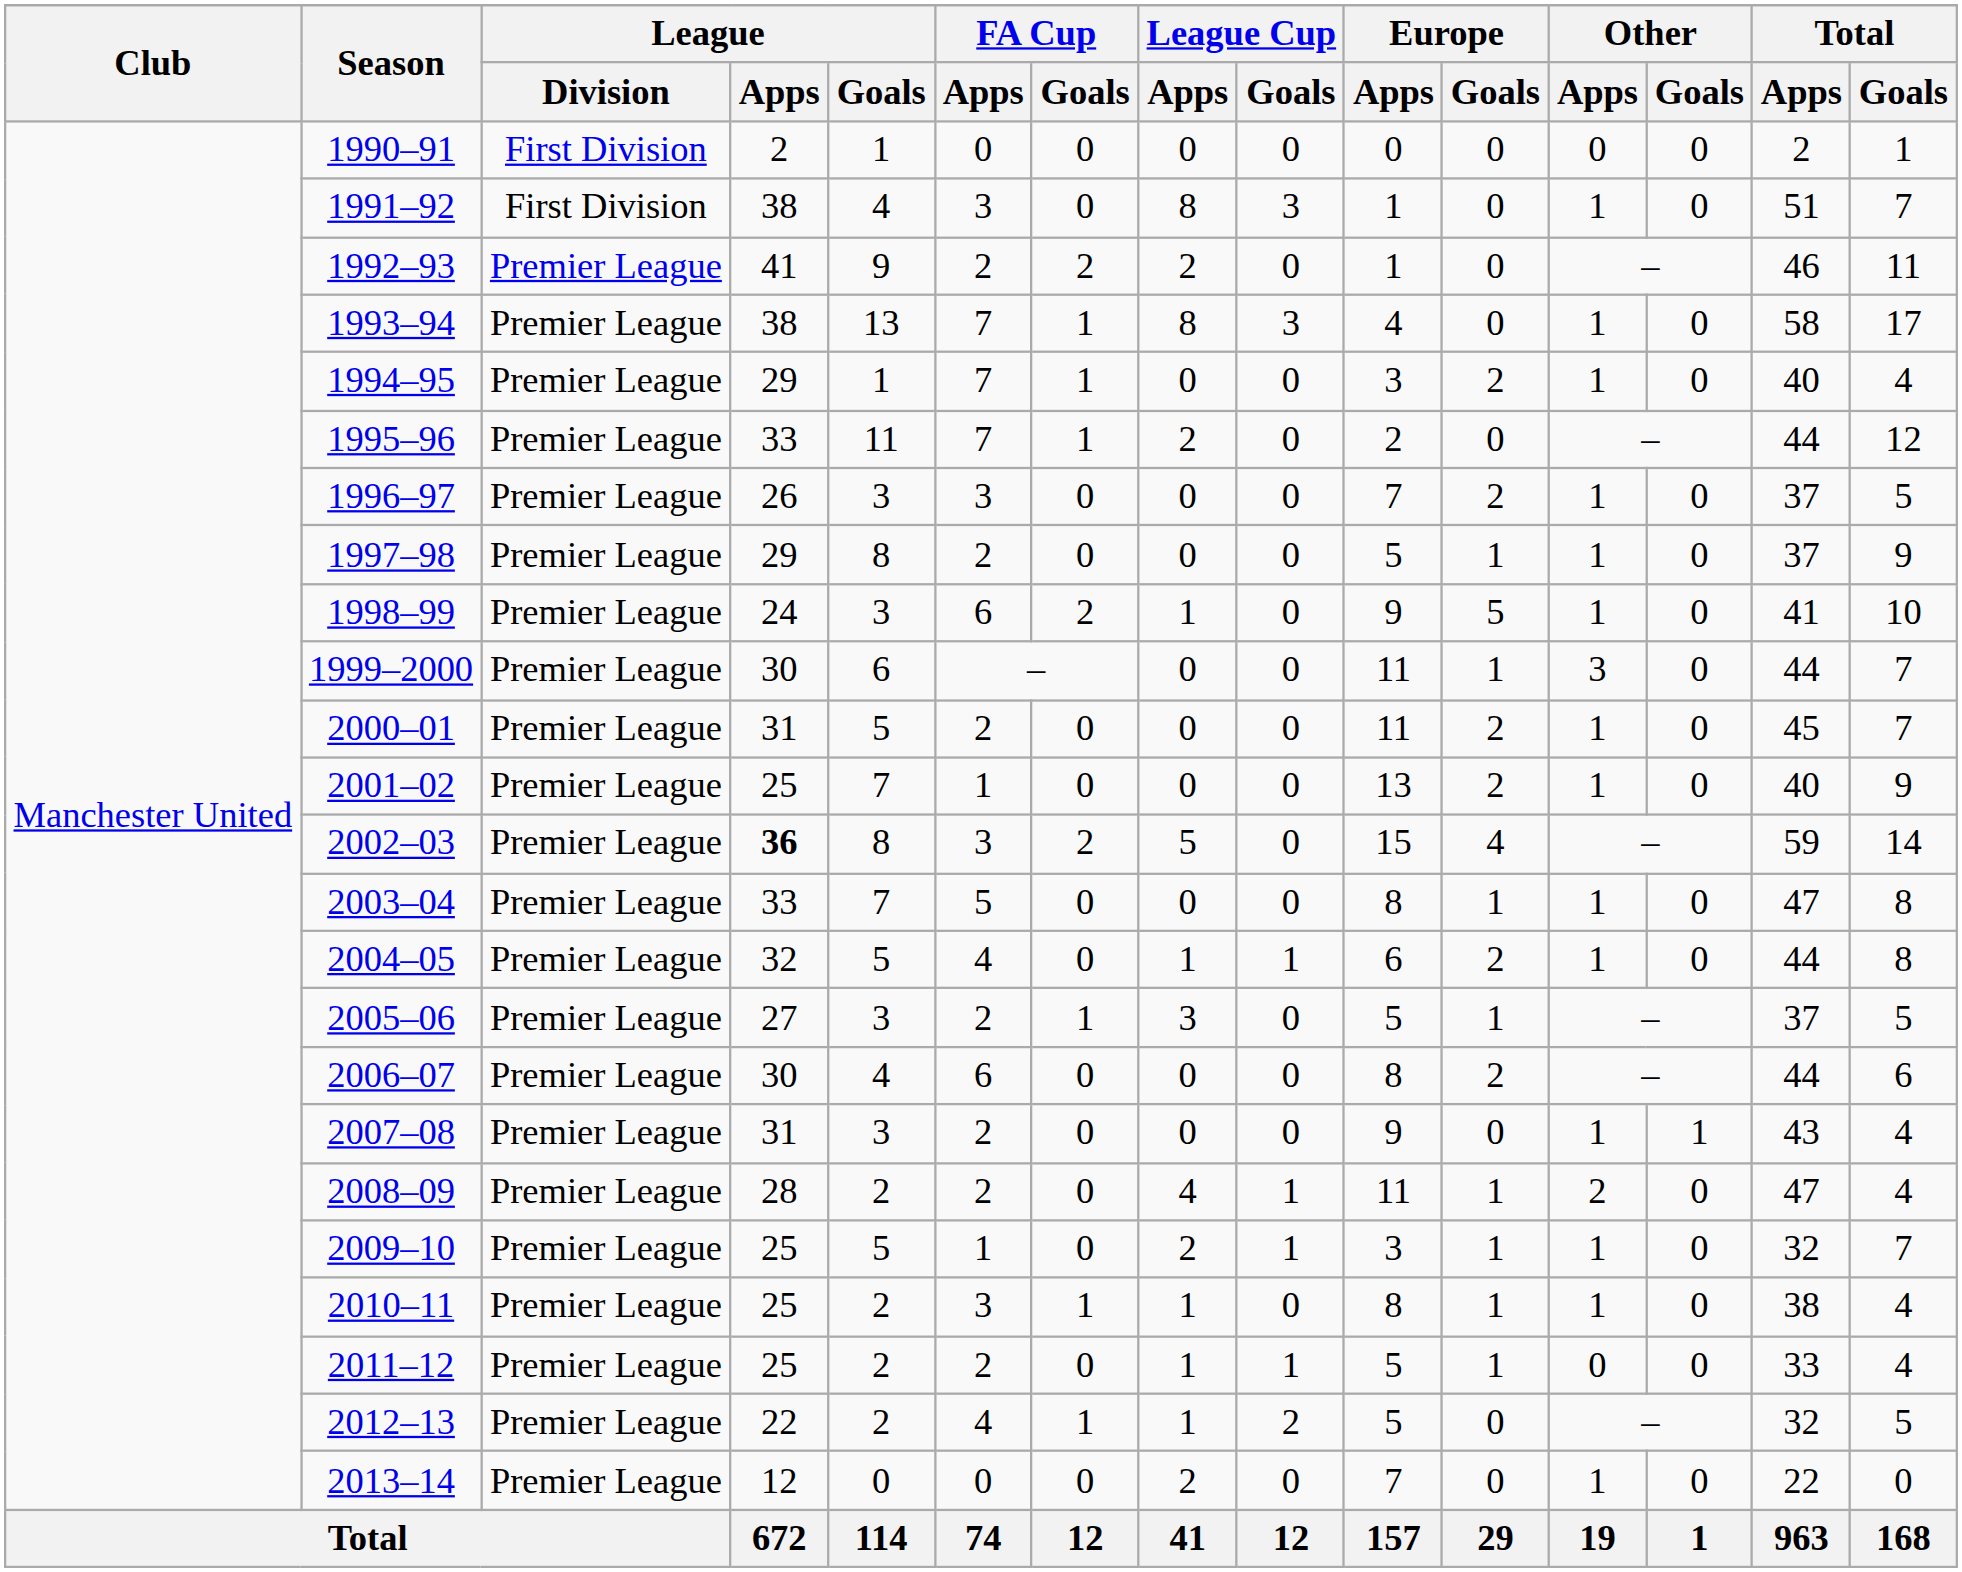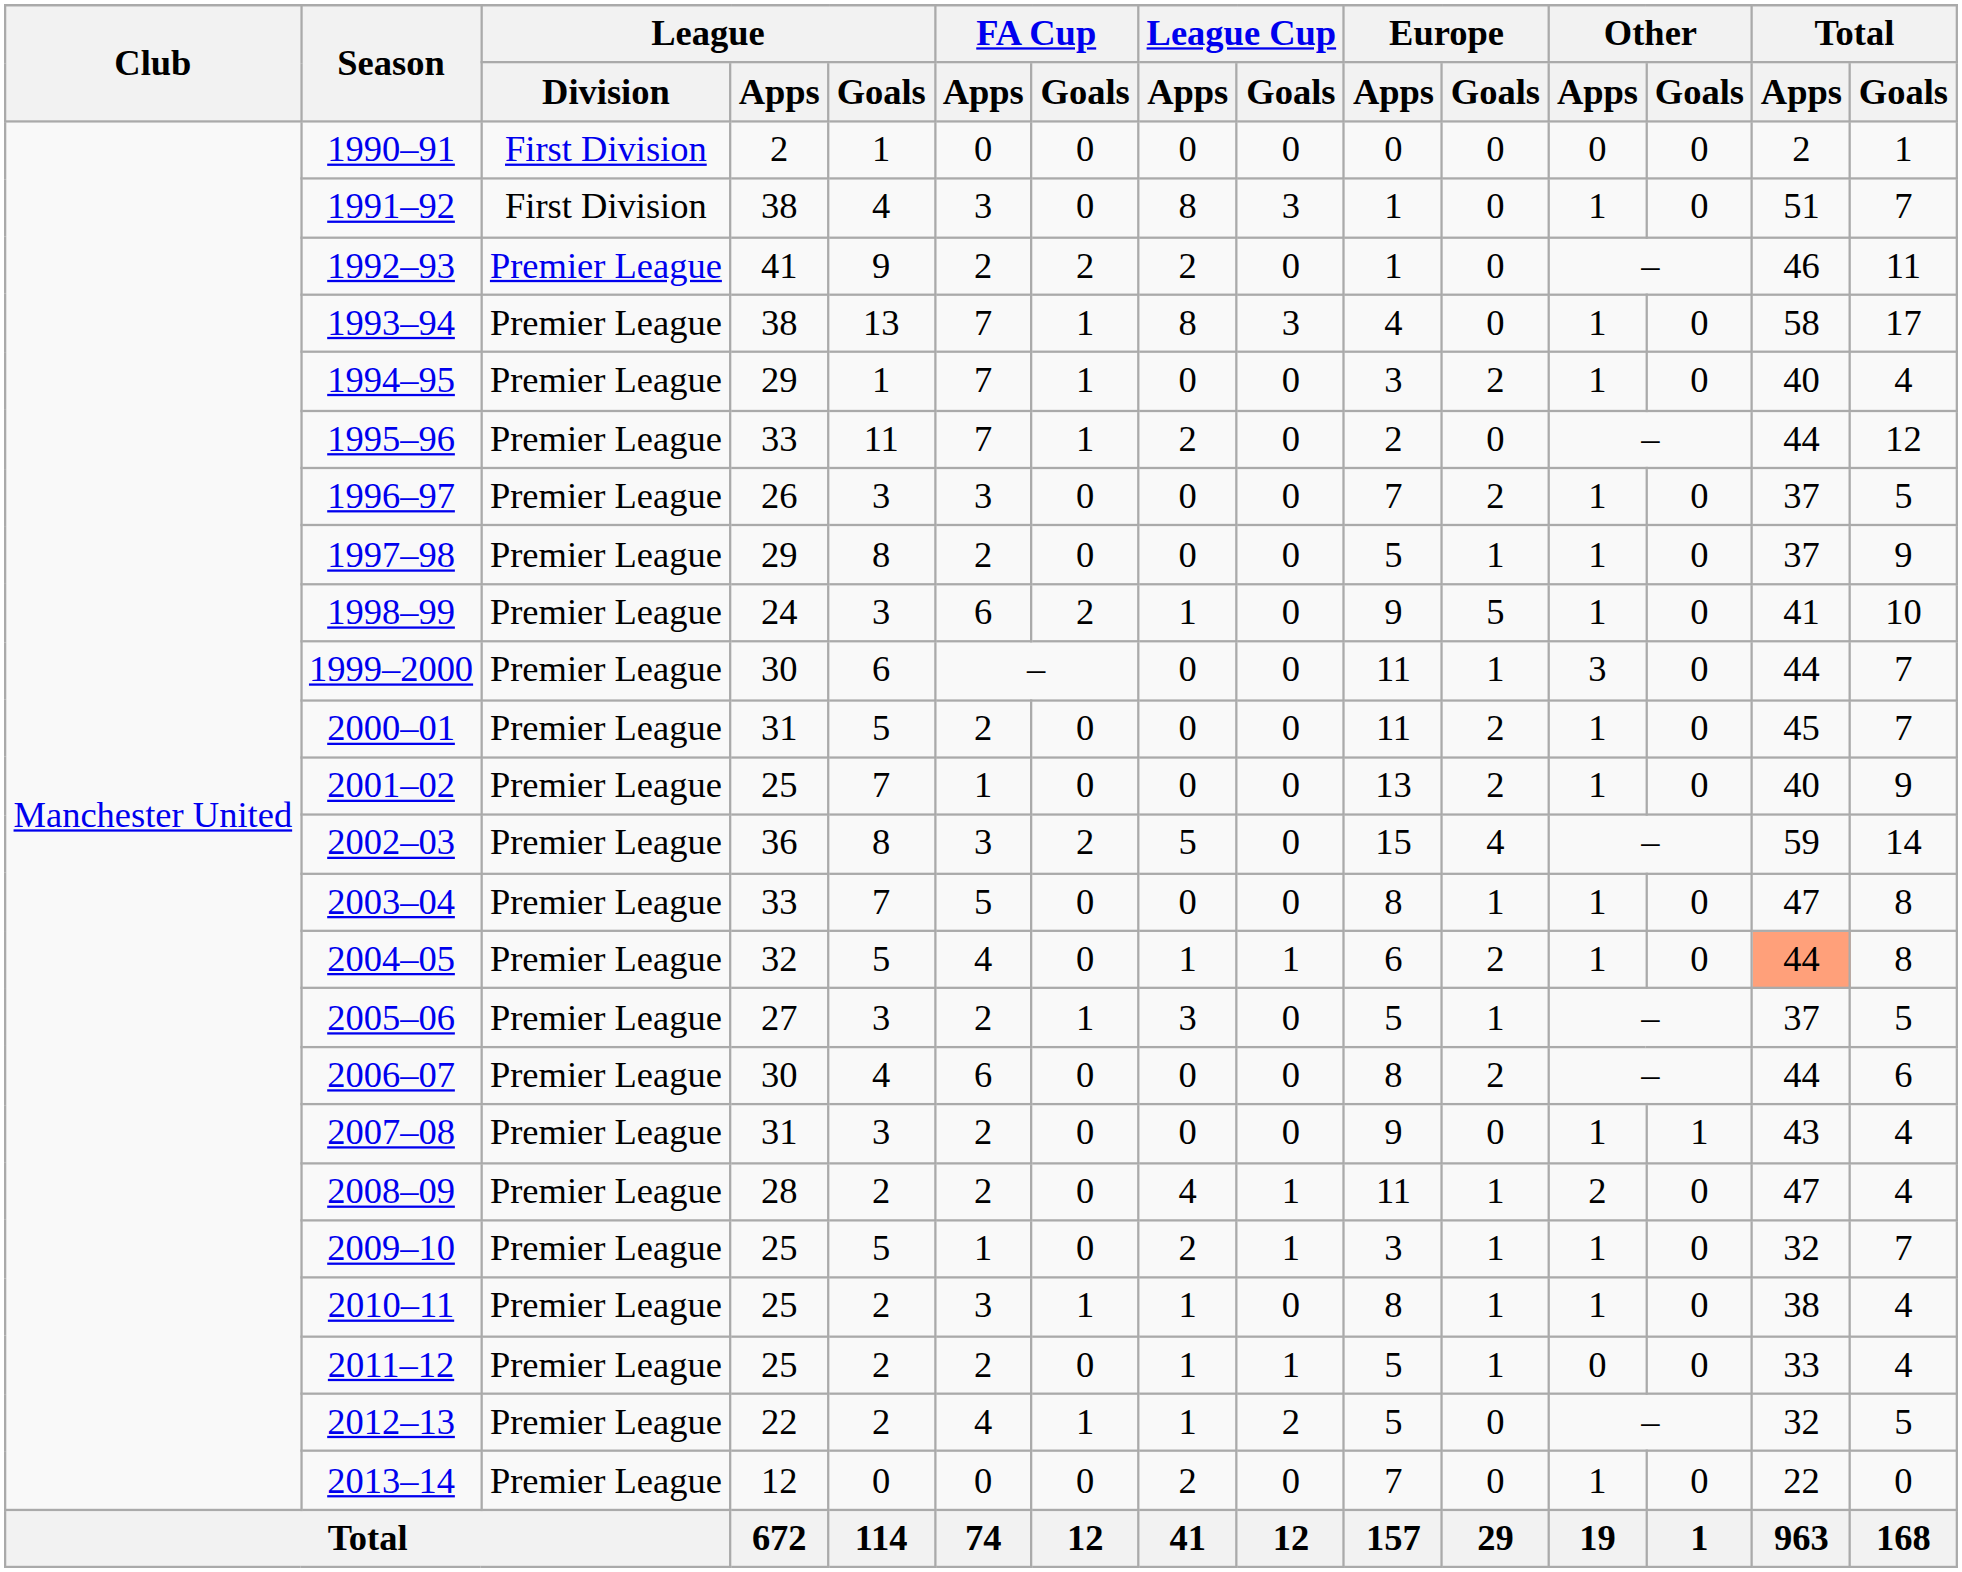(779, 843) bold -> (779, 843) normal
(1801, 959) no background -> (1801, 959) lightsalmon background
